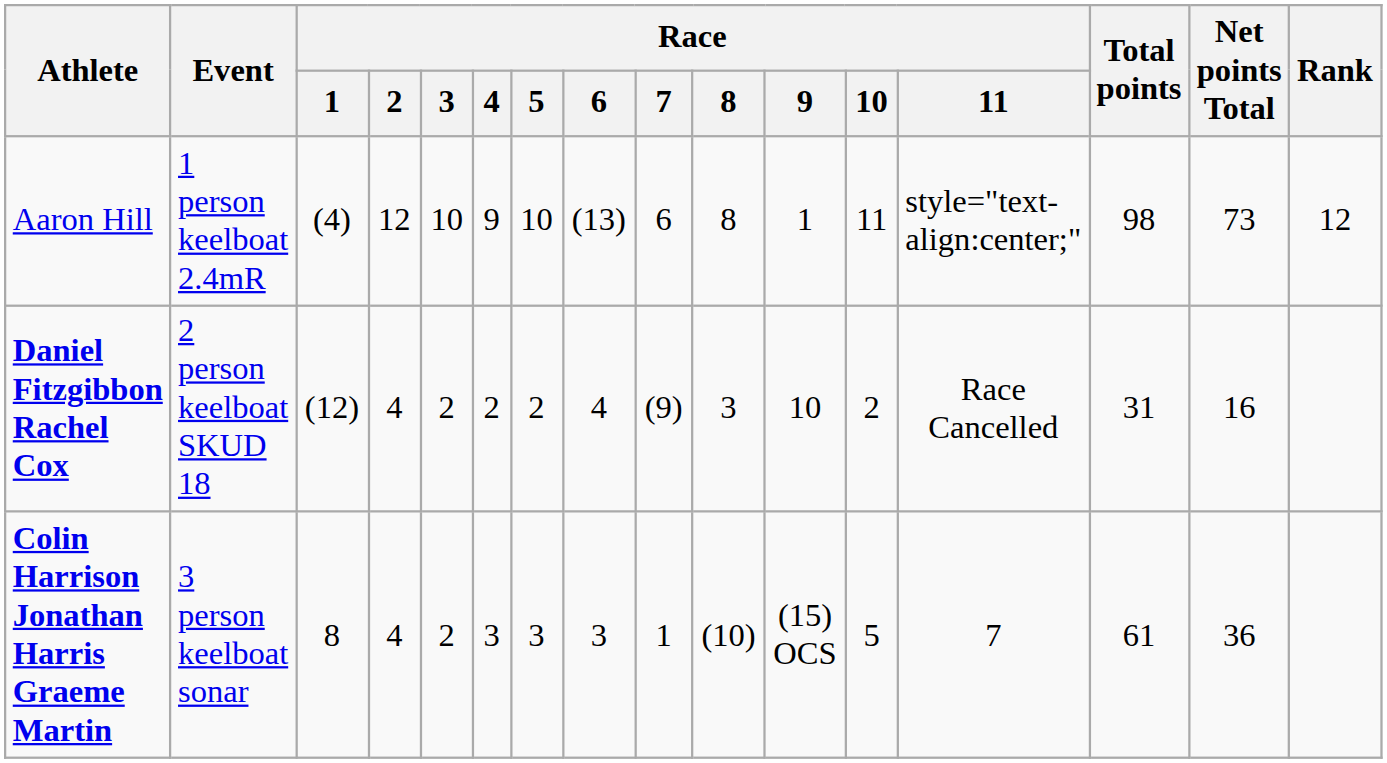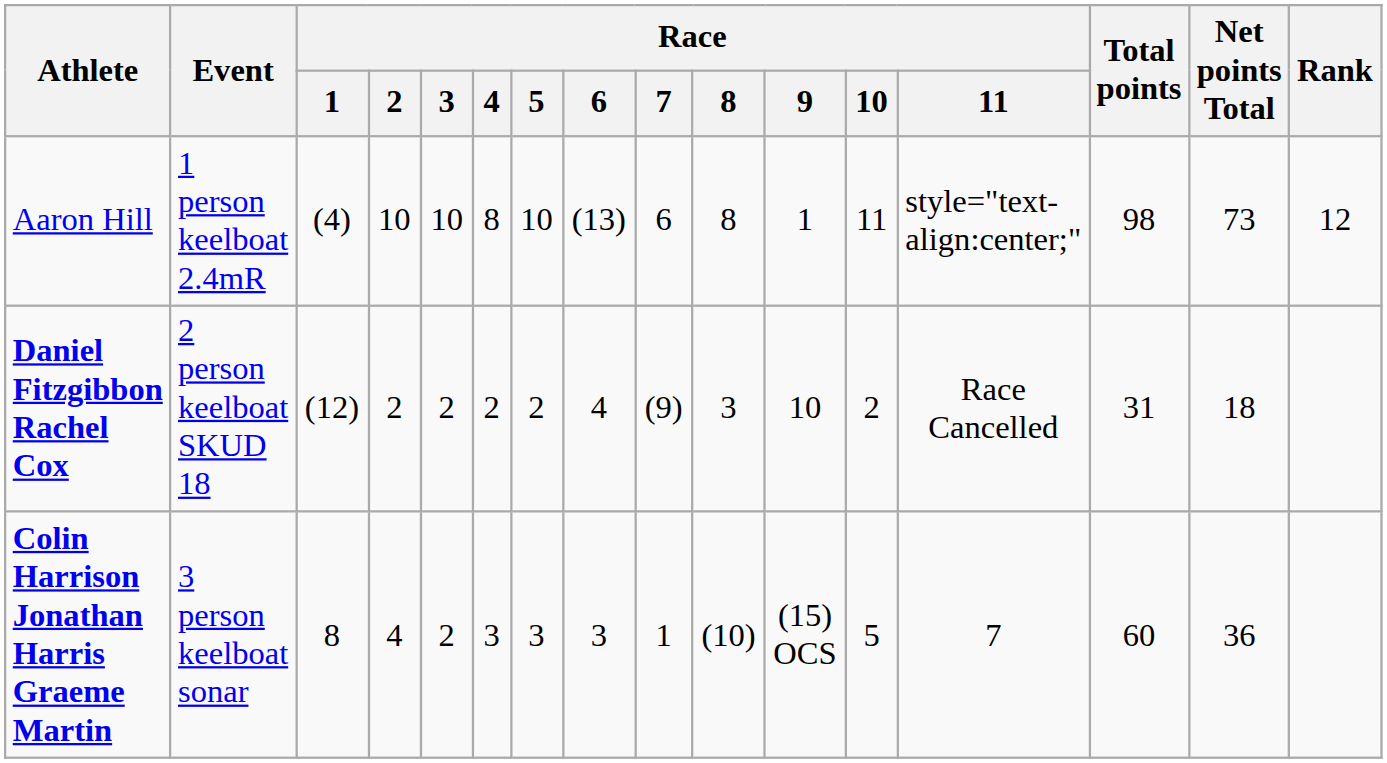(394, 219) 12 -> (394, 219) 10
(492, 219) 9 -> (492, 219) 8
(394, 408) 4 -> (394, 408) 2
(1239, 408) 16 -> (1239, 408) 18
(1139, 634) 61 -> (1139, 634) 60
